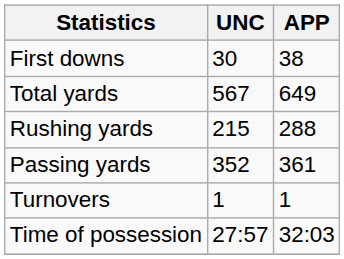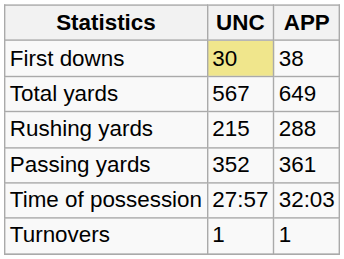(225, 58) no background -> (225, 58) khaki background
rows swapped: (60, 200) <-> (106, 235)
